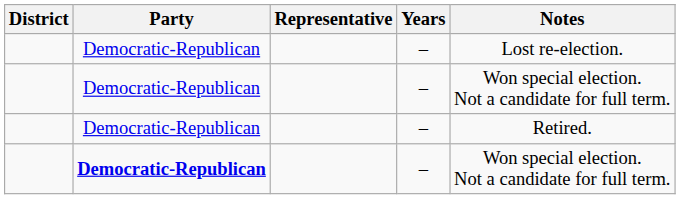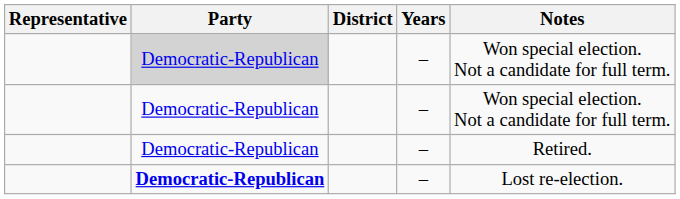columns swapped: (334, 19) <-> (39, 19)
(172, 48) no background -> (230, 59) lightgrey background
(562, 48) Lost re-election. -> (562, 59) Won special election. Not a candidate for full term.
(562, 168) Won special election. Not a candidate for full term. -> (562, 178) Lost re-election.
